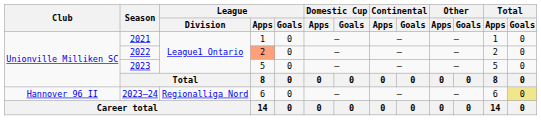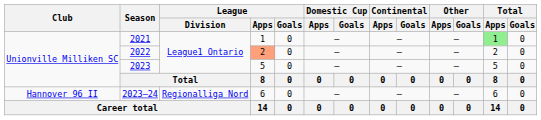(495, 39) no background -> (495, 39) lightgreen background
(522, 94) khaki background -> (522, 94) no background
